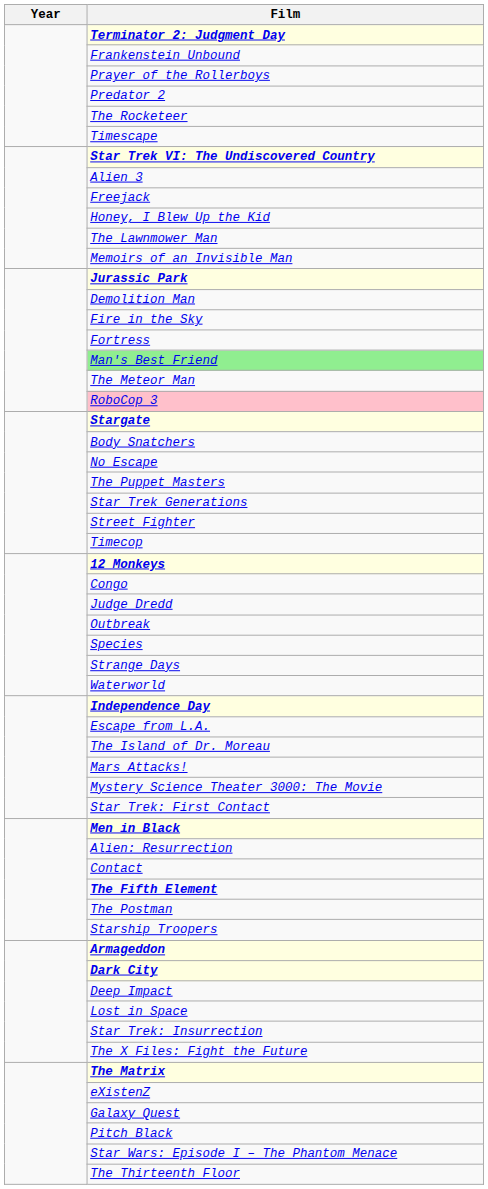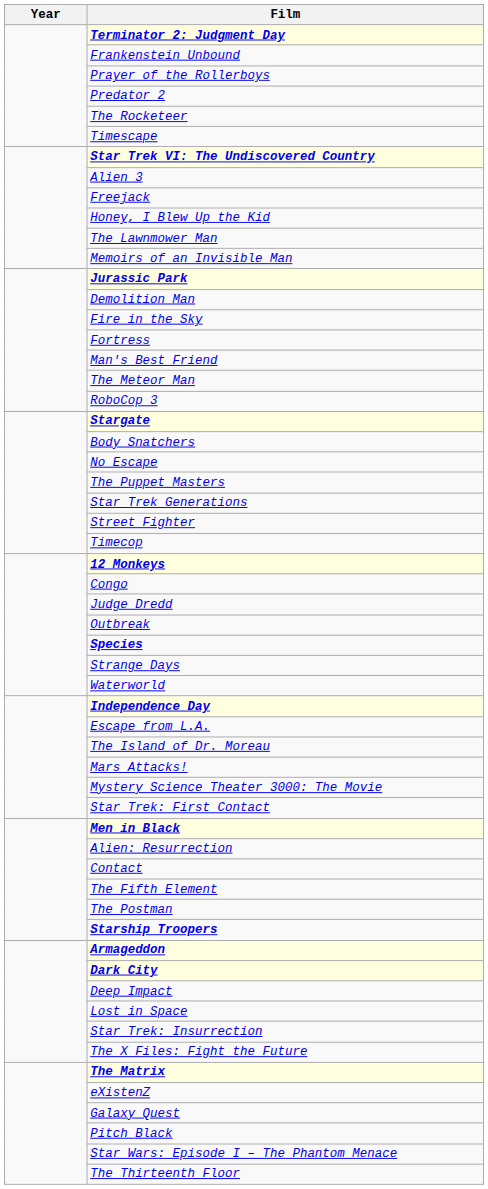(154, 360) lightgreen background -> (154, 360) no background
(124, 401) pink background -> (124, 401) no background
(116, 645) normal -> (116, 645) bold
(154, 889) bold -> (154, 889) normal
(154, 930) normal -> (154, 930) bold
